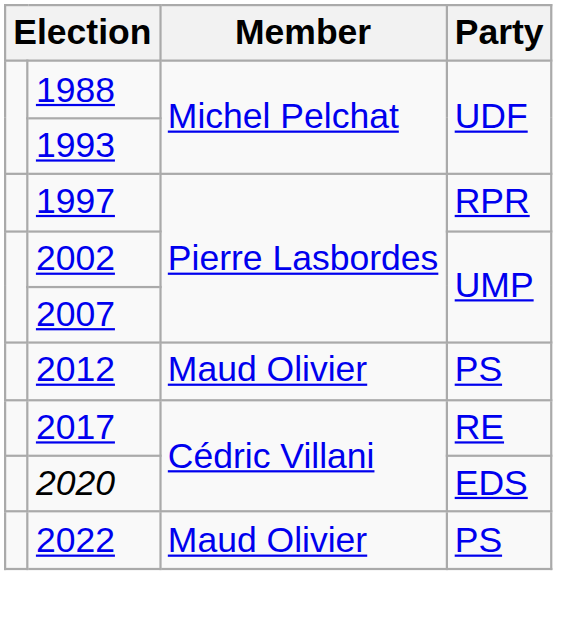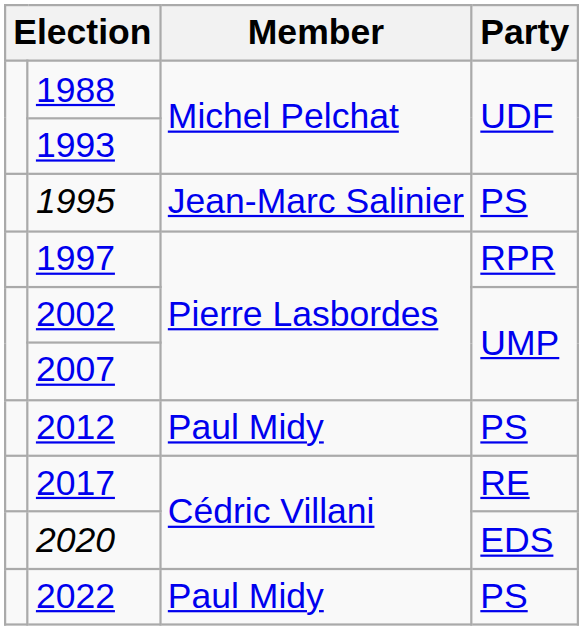+ row: (75, 201)
(268, 370) Maud Olivier -> (246, 426) Paul Midy
(268, 539) Maud Olivier -> (246, 595) Paul Midy
